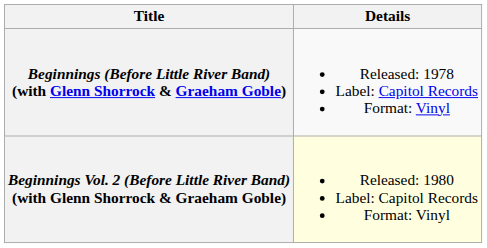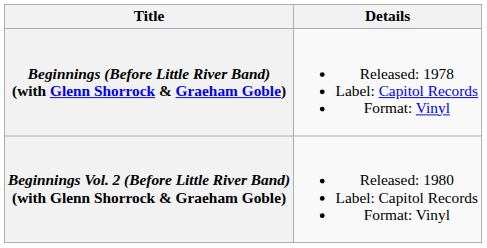(388, 198) lightyellow background -> (388, 198) no background
